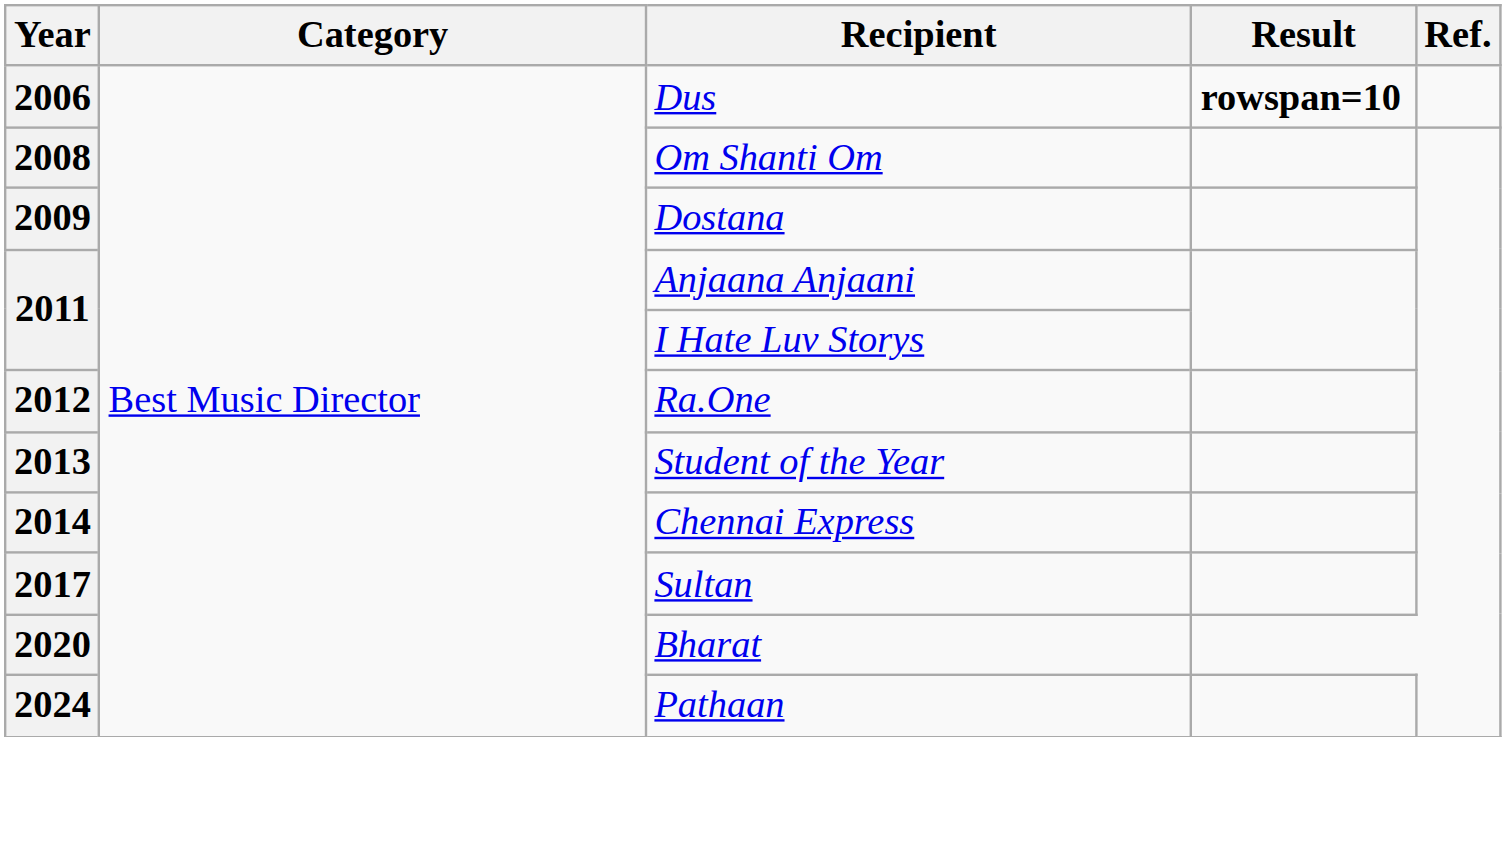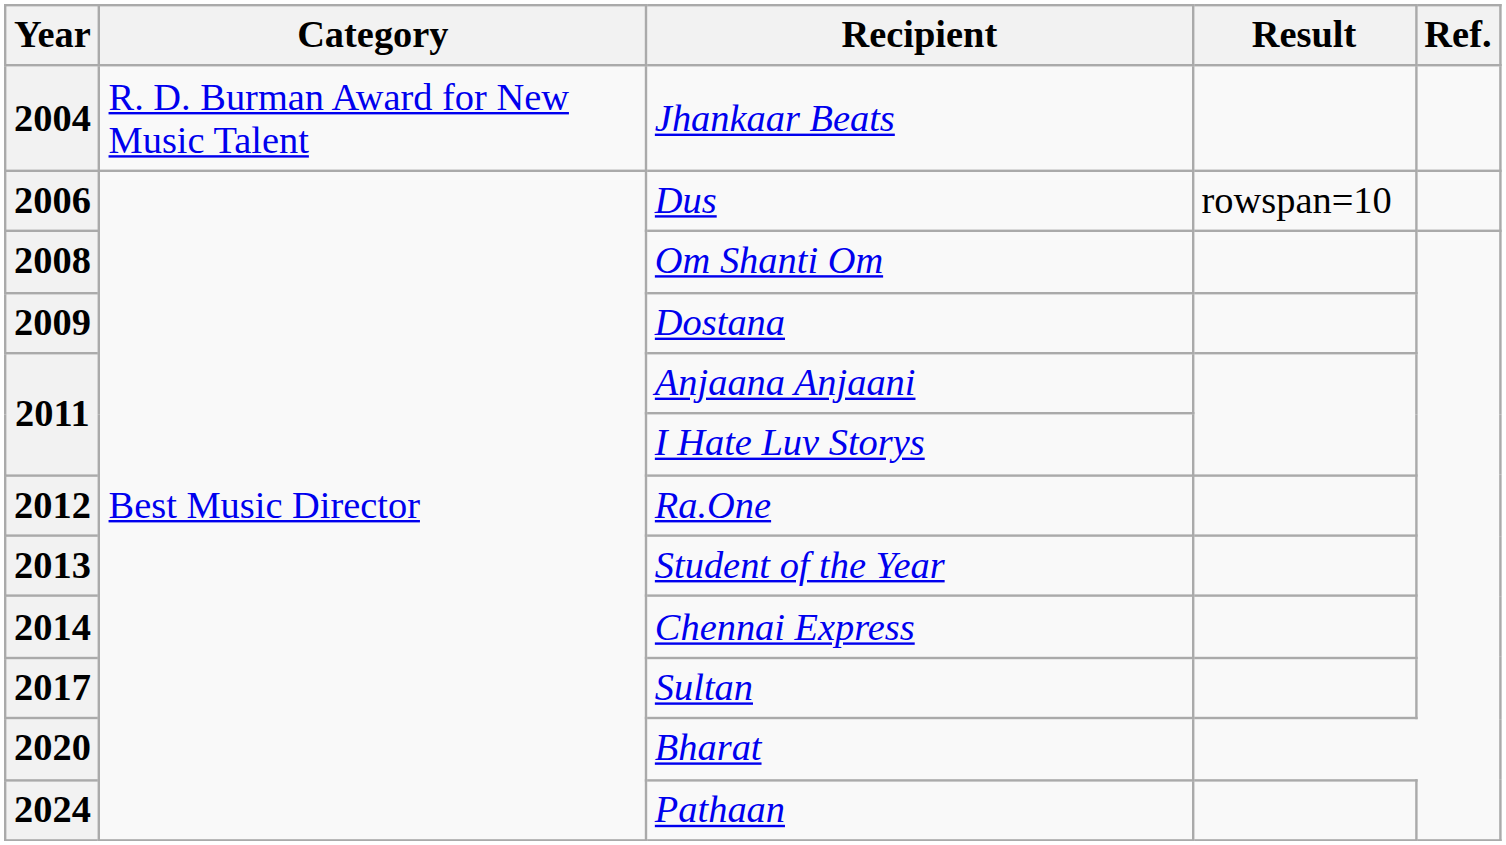+ row: (52, 117)
(1301, 95) bold -> (1297, 199) normal
